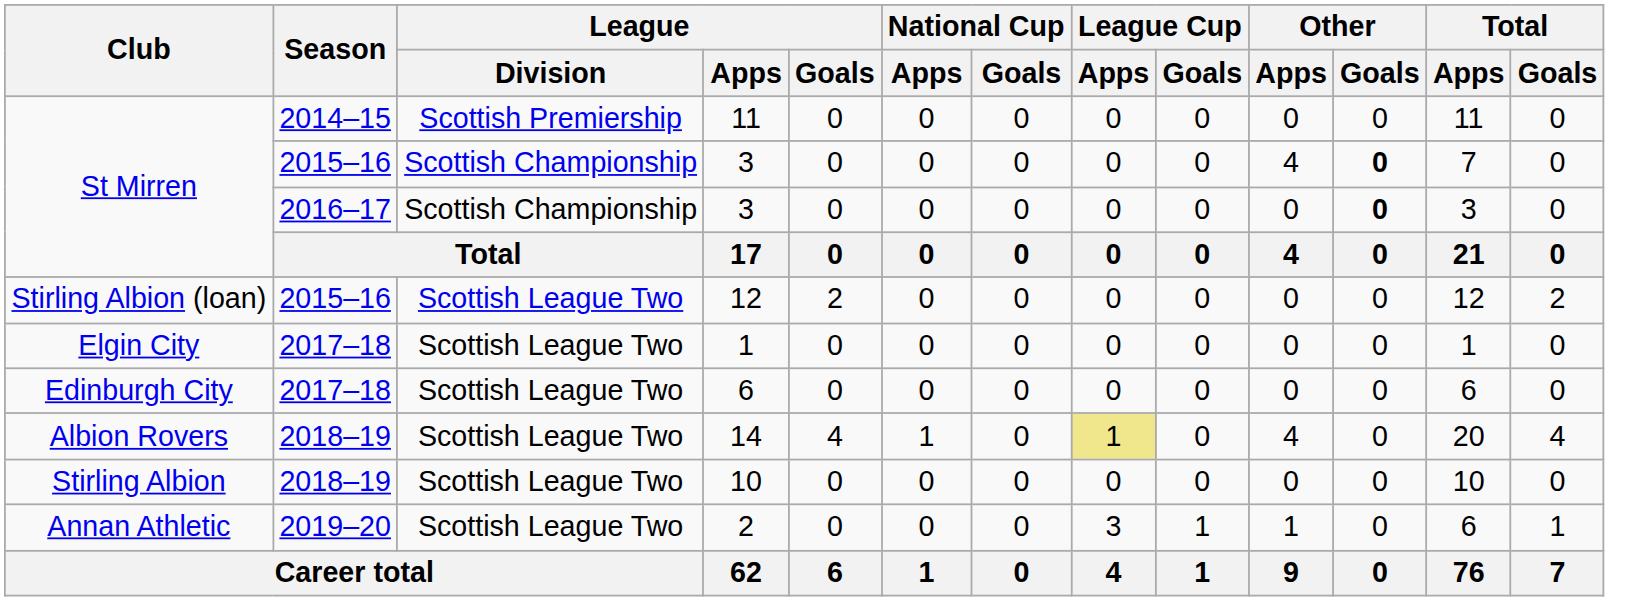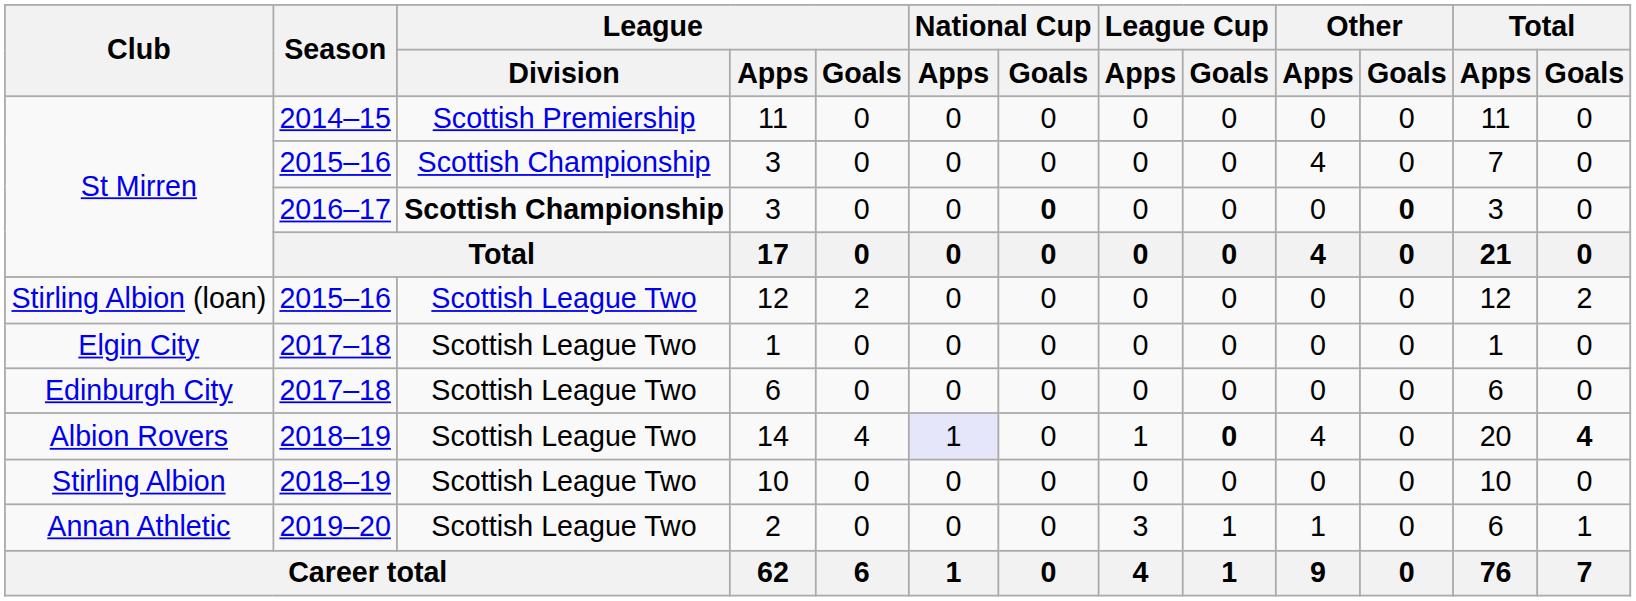(1380, 163) bold -> (1407, 163) normal
(551, 208) normal -> (564, 208) bold
(1021, 208) normal -> (1048, 208) bold
(927, 436) no background -> (953, 436) lavender background
(1113, 436) khaki background -> (1140, 436) no background
(1202, 436) normal -> (1229, 436) bold
(1557, 436) normal -> (1584, 436) bold
